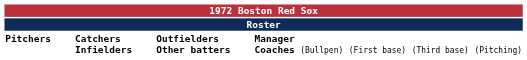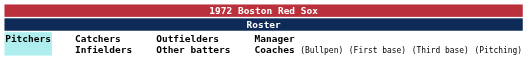(28, 38) no background -> (28, 38) paleturquoise background
